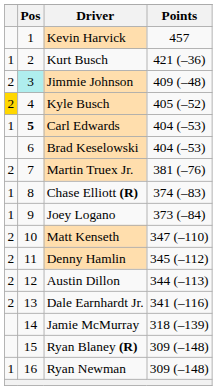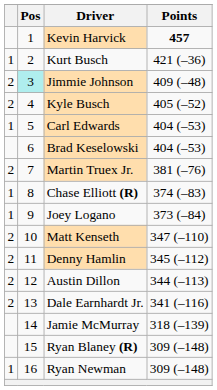(179, 37) normal -> (179, 37) bold
(11, 103) gold background -> (11, 103) no background
(30, 125) bold -> (30, 125) normal
